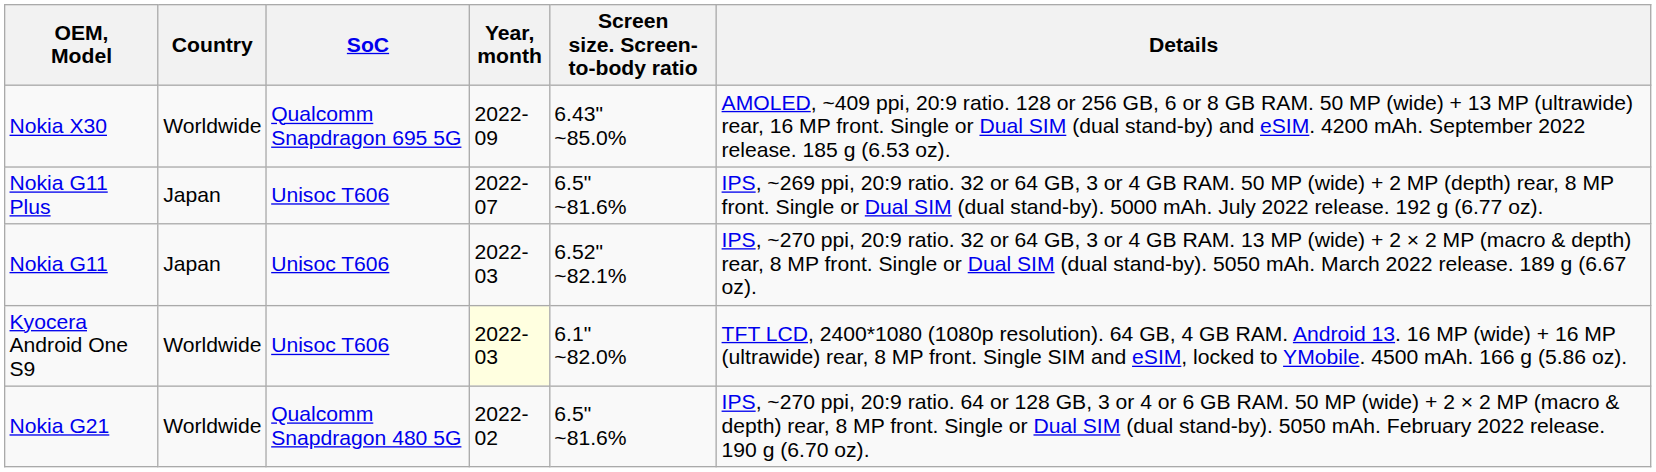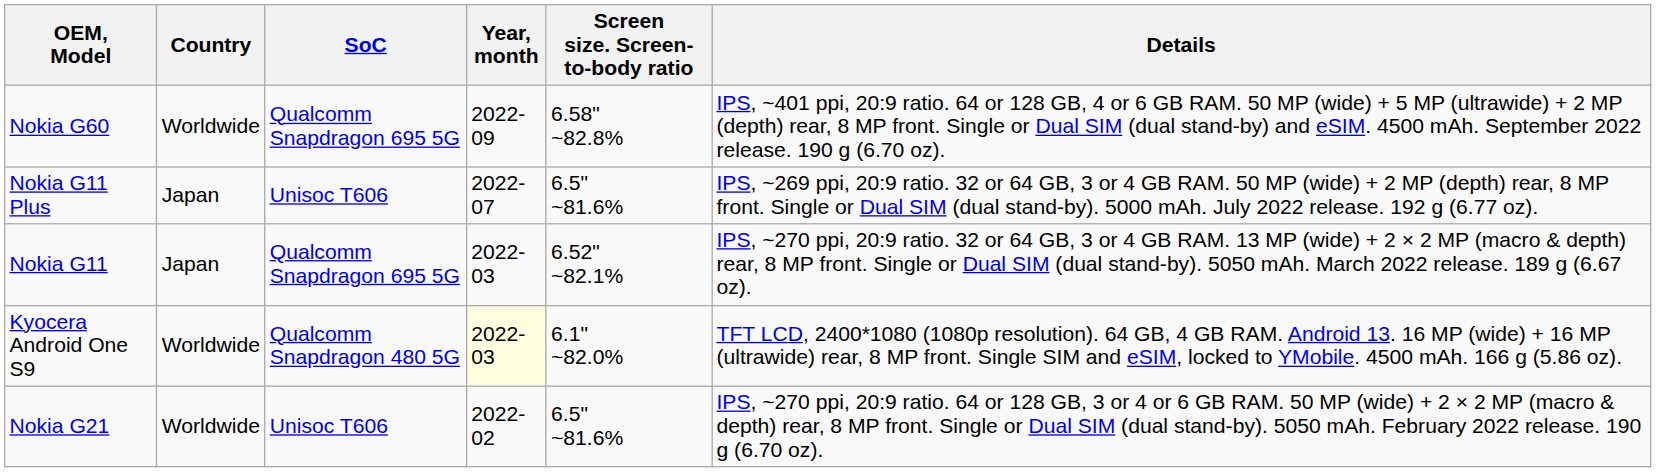- row: (58, 126)
+ row: (59, 126)
(330, 264) Unisoc T606 -> (365, 264) Qualcomm Snapdragon 695 5G
(330, 345) Unisoc T606 -> (365, 345) Qualcomm Snapdragon 480 5G
(366, 426) Qualcomm Snapdragon 480 5G -> (329, 426) Unisoc T606
